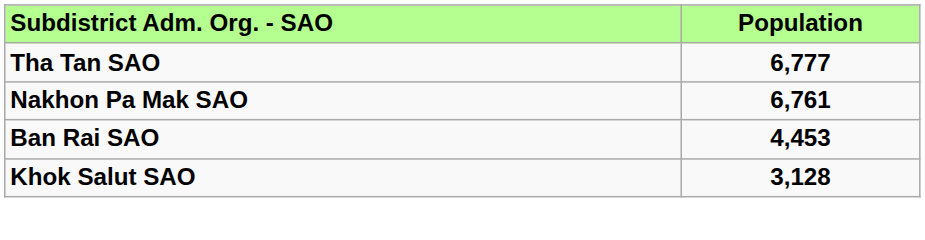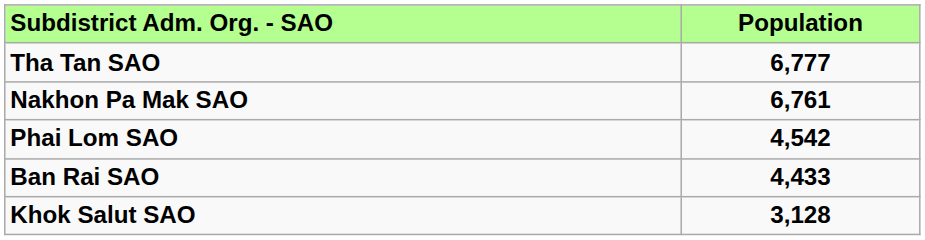+ row: (94, 138)
(800, 138) 4,453 -> (800, 177) 4,433
